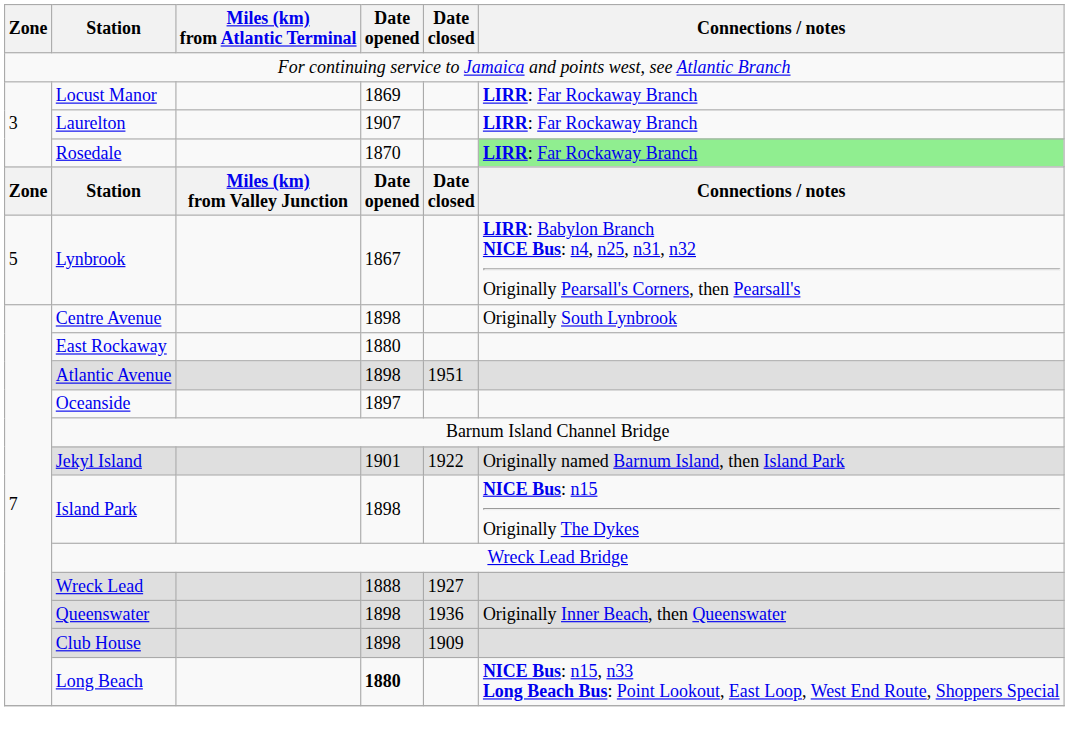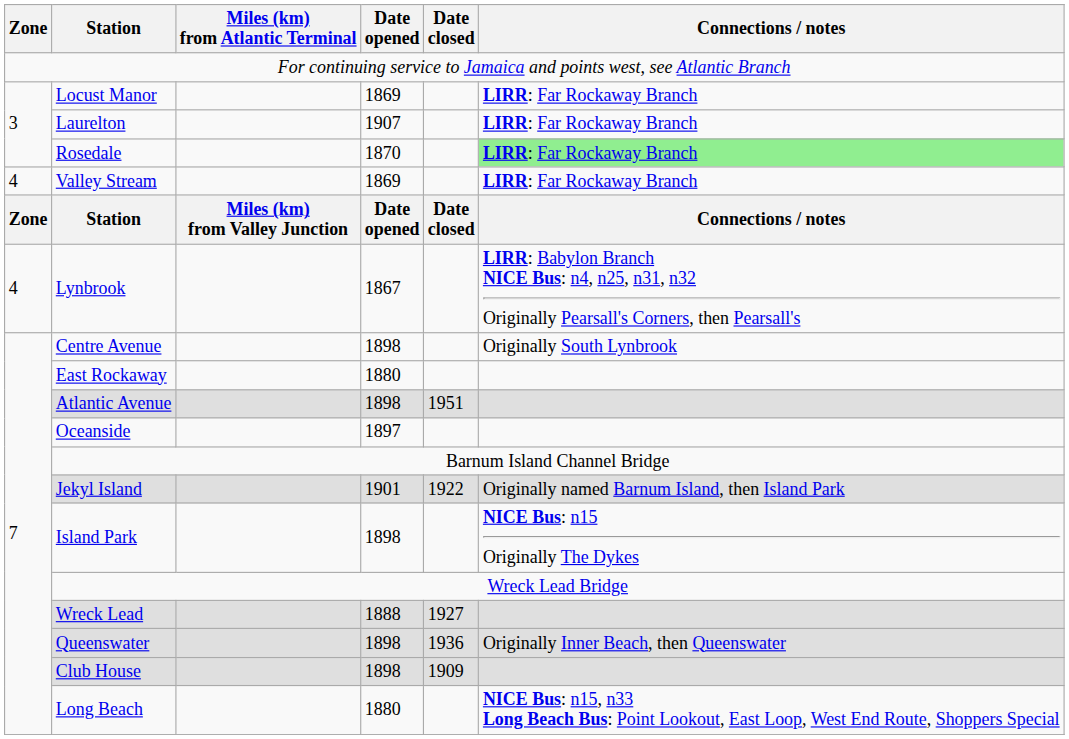+ row: (106, 180)
(13, 259) 5 -> (13, 288) 4
(383, 681) bold -> (383, 709) normal
